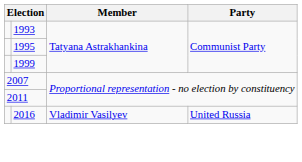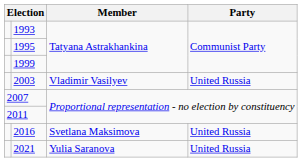+ row: (24, 81)
(88, 115) Vladimir Vasilyev -> (94, 132) Svetlana Maksimova
+ row: (24, 149)
